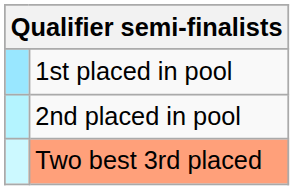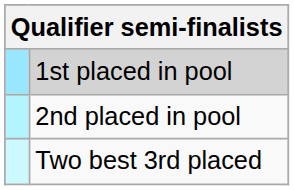(134, 72) no background -> (134, 72) lightgrey background
(149, 162) lightsalmon background -> (149, 162) no background
